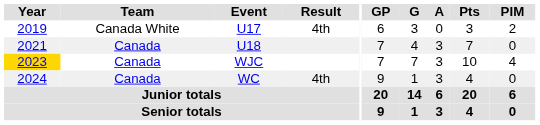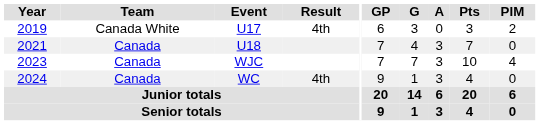(32, 62) gold background -> (32, 62) no background
